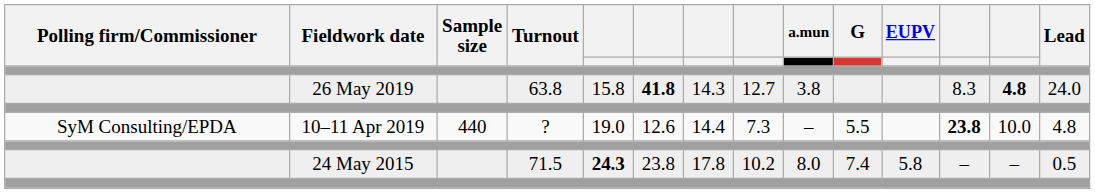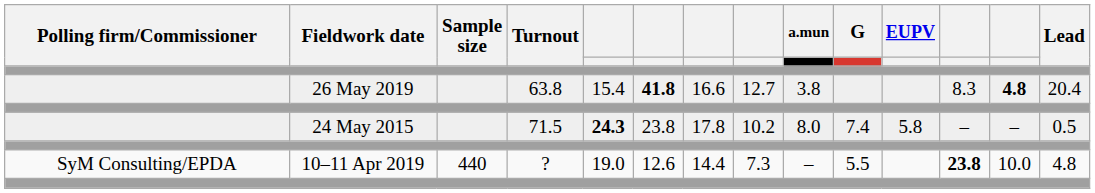(608, 89) 15.8 -> (608, 89) 15.4
(708, 89) 14.3 -> (708, 89) 16.6
(1064, 89) 24.0 -> (1064, 89) 20.4
rows swapped: (363, 126) <-> (363, 164)
